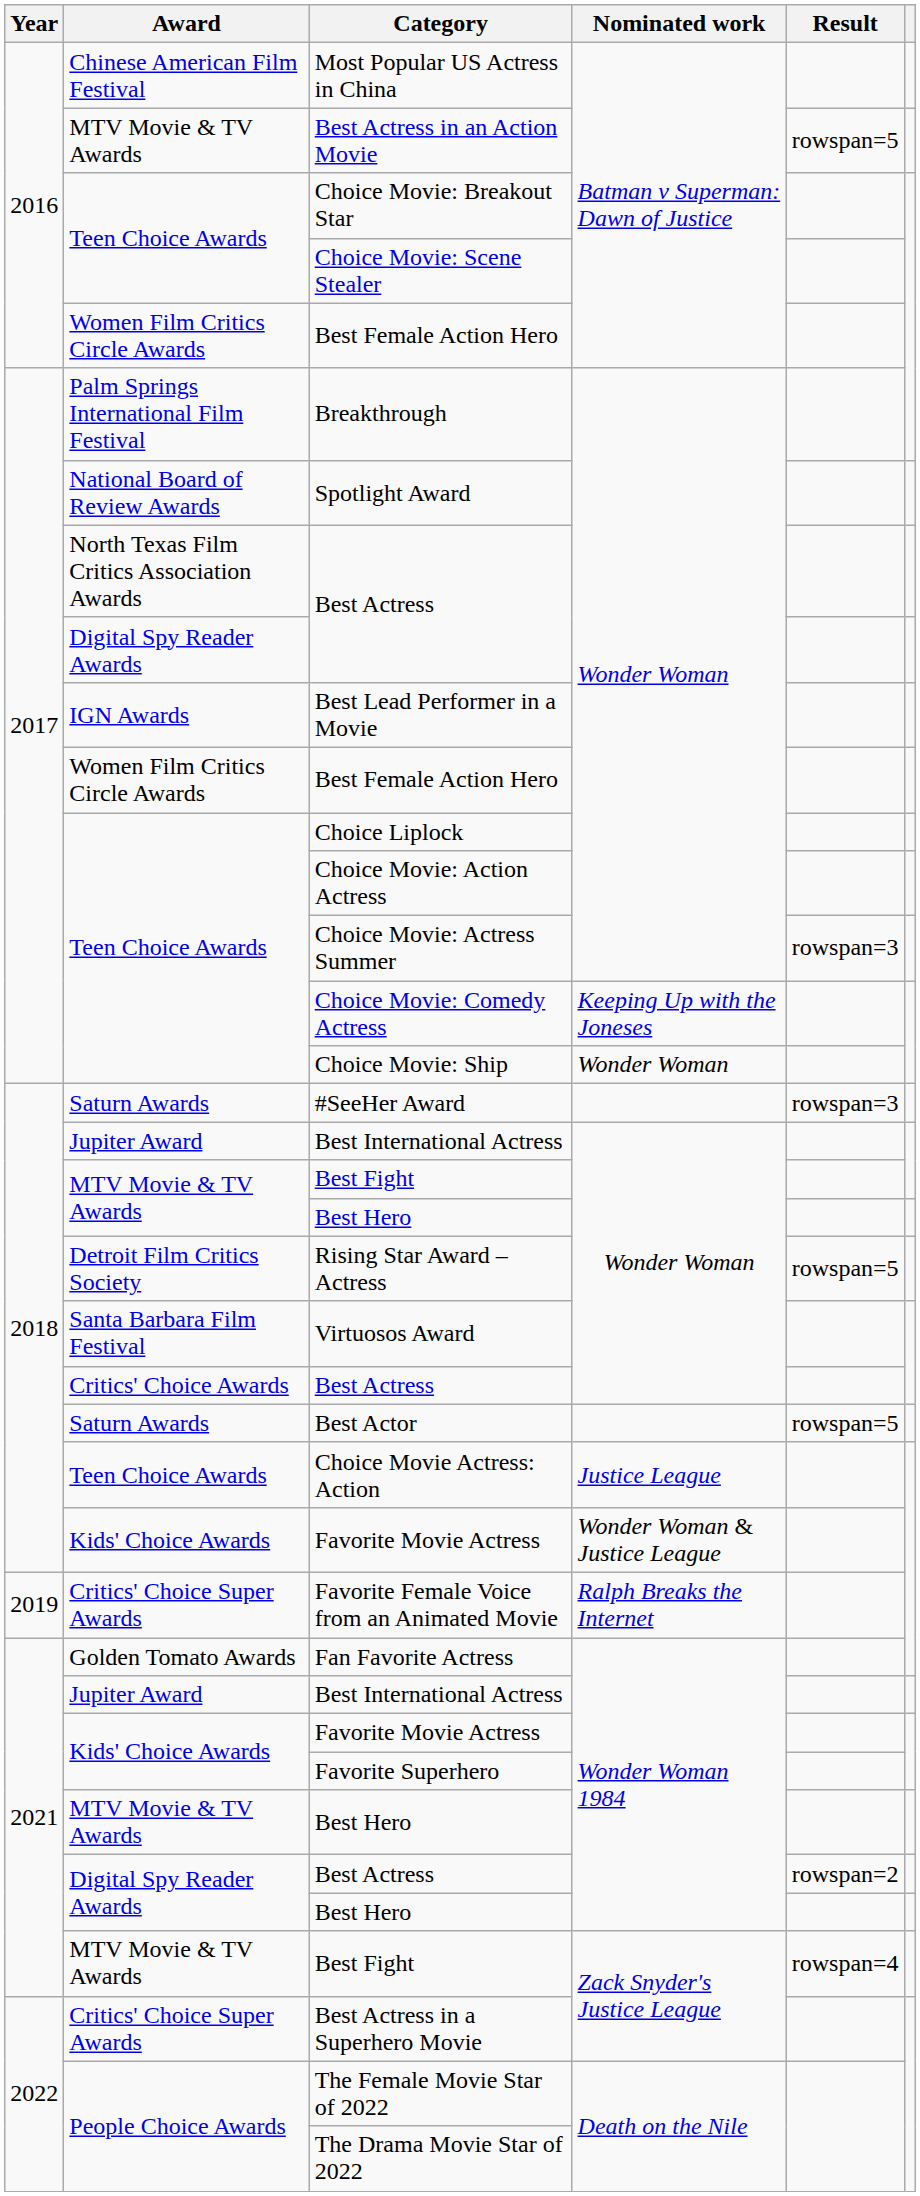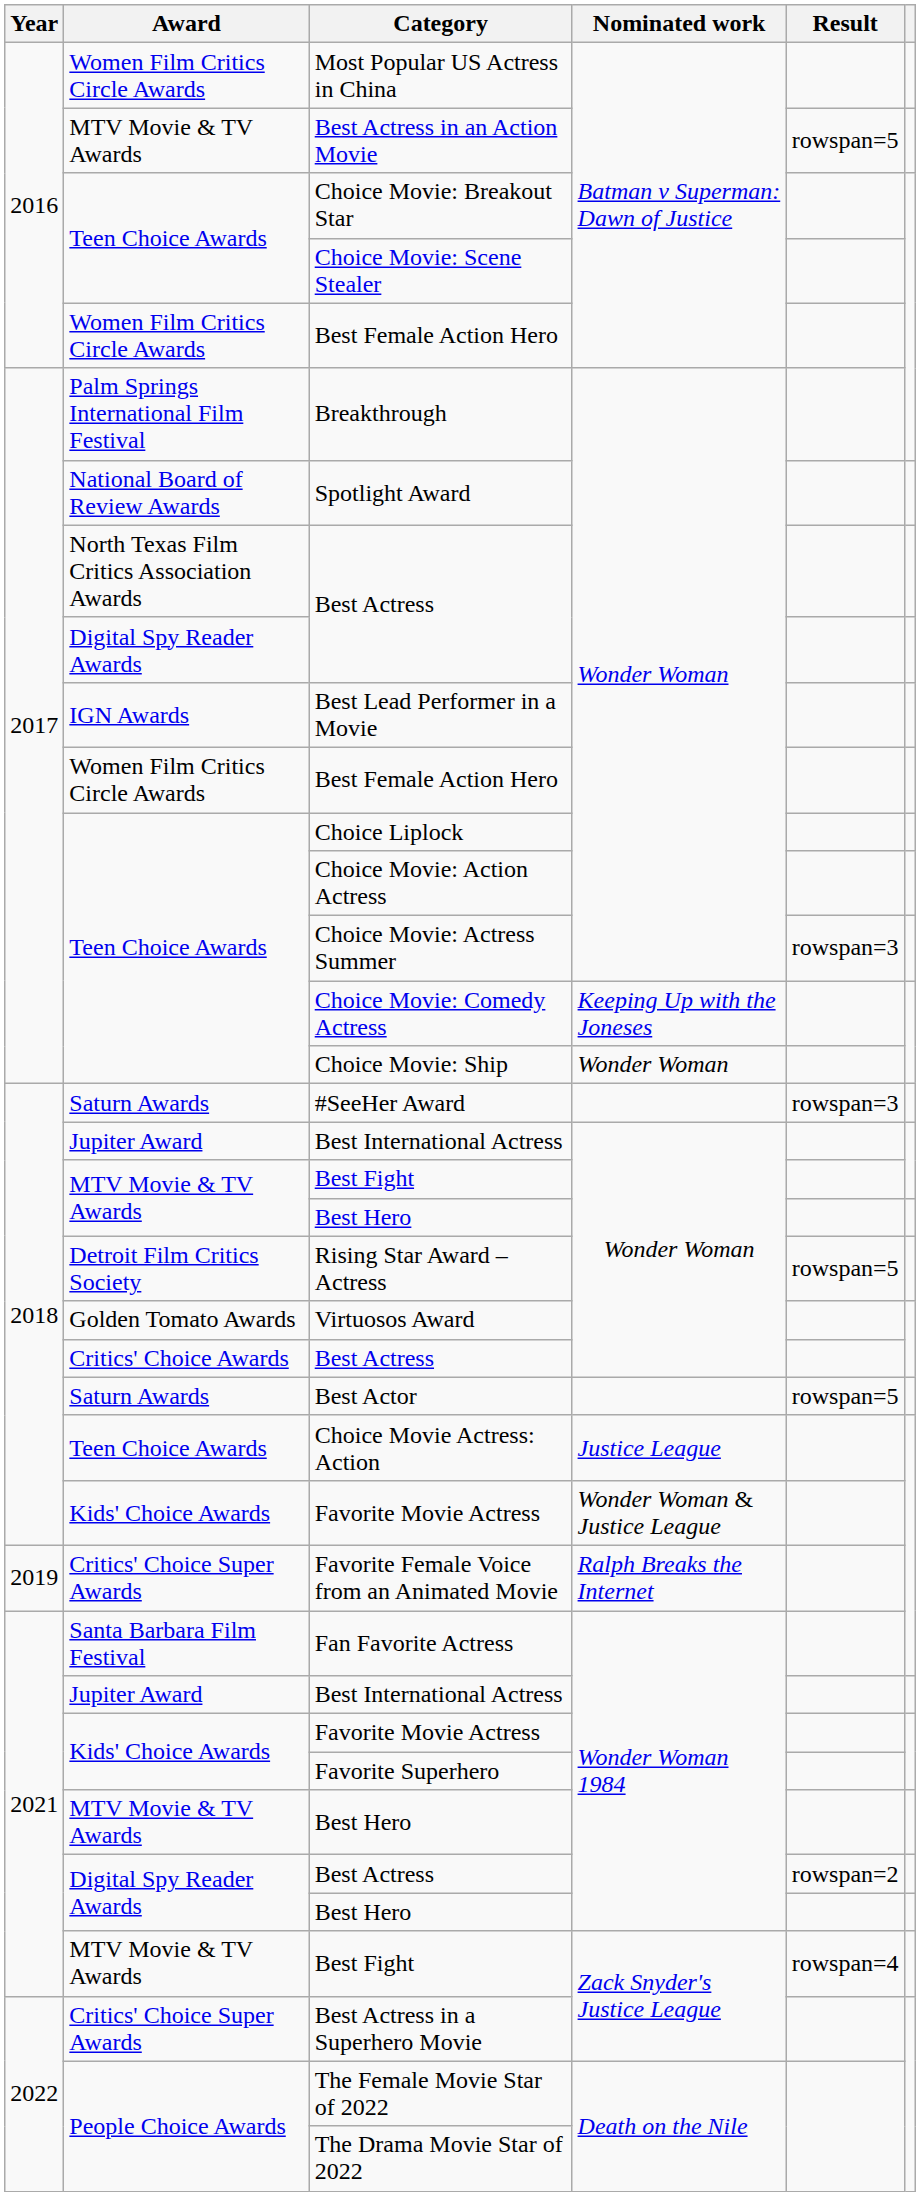(183, 75) Chinese American Film Festival -> (167, 75) Women Film Critics Circle Awards
(163, 1333) Santa Barbara Film Festival -> (182, 1319) Golden Tomato Awards
(182, 1656) Golden Tomato Awards -> (163, 1642) Santa Barbara Film Festival
